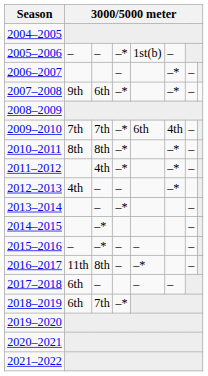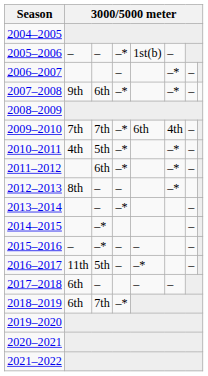(75, 149) 8th -> (75, 149) 4th
(102, 149) 8th -> (102, 149) 5th
(102, 168) 4th -> (102, 168) 6th
(75, 187) 4th -> (75, 187) 8th
(102, 265) 8th -> (102, 265) 5th
